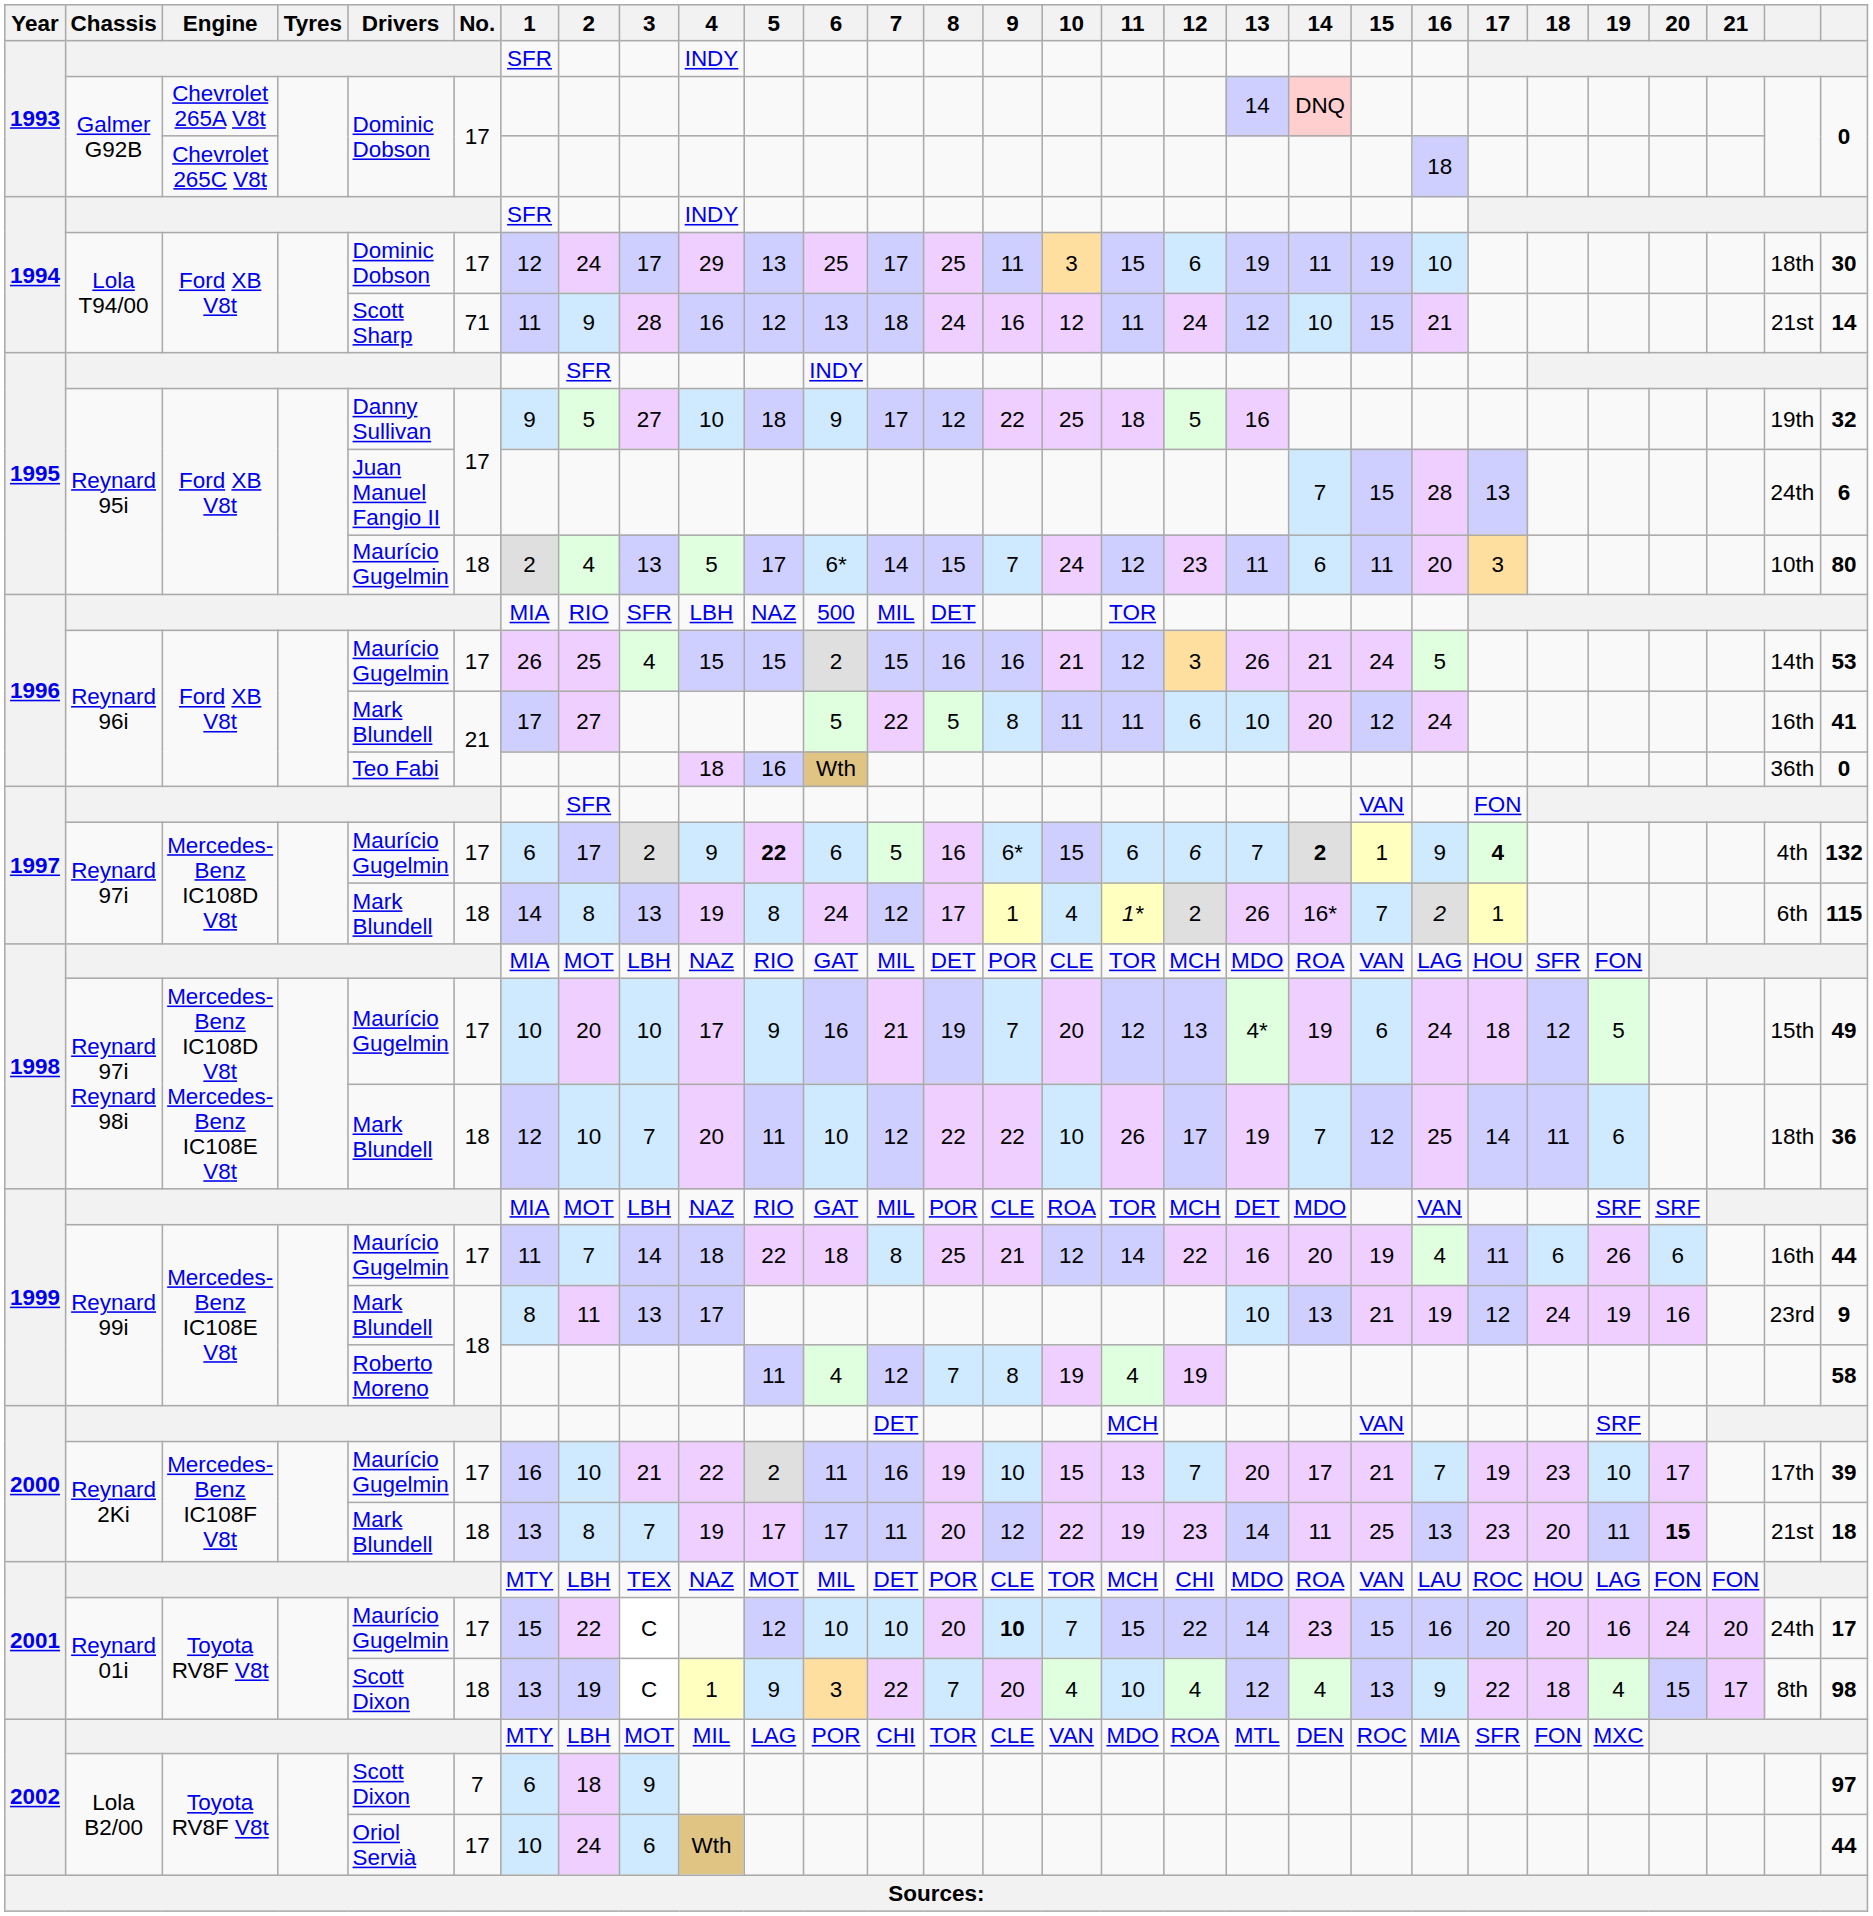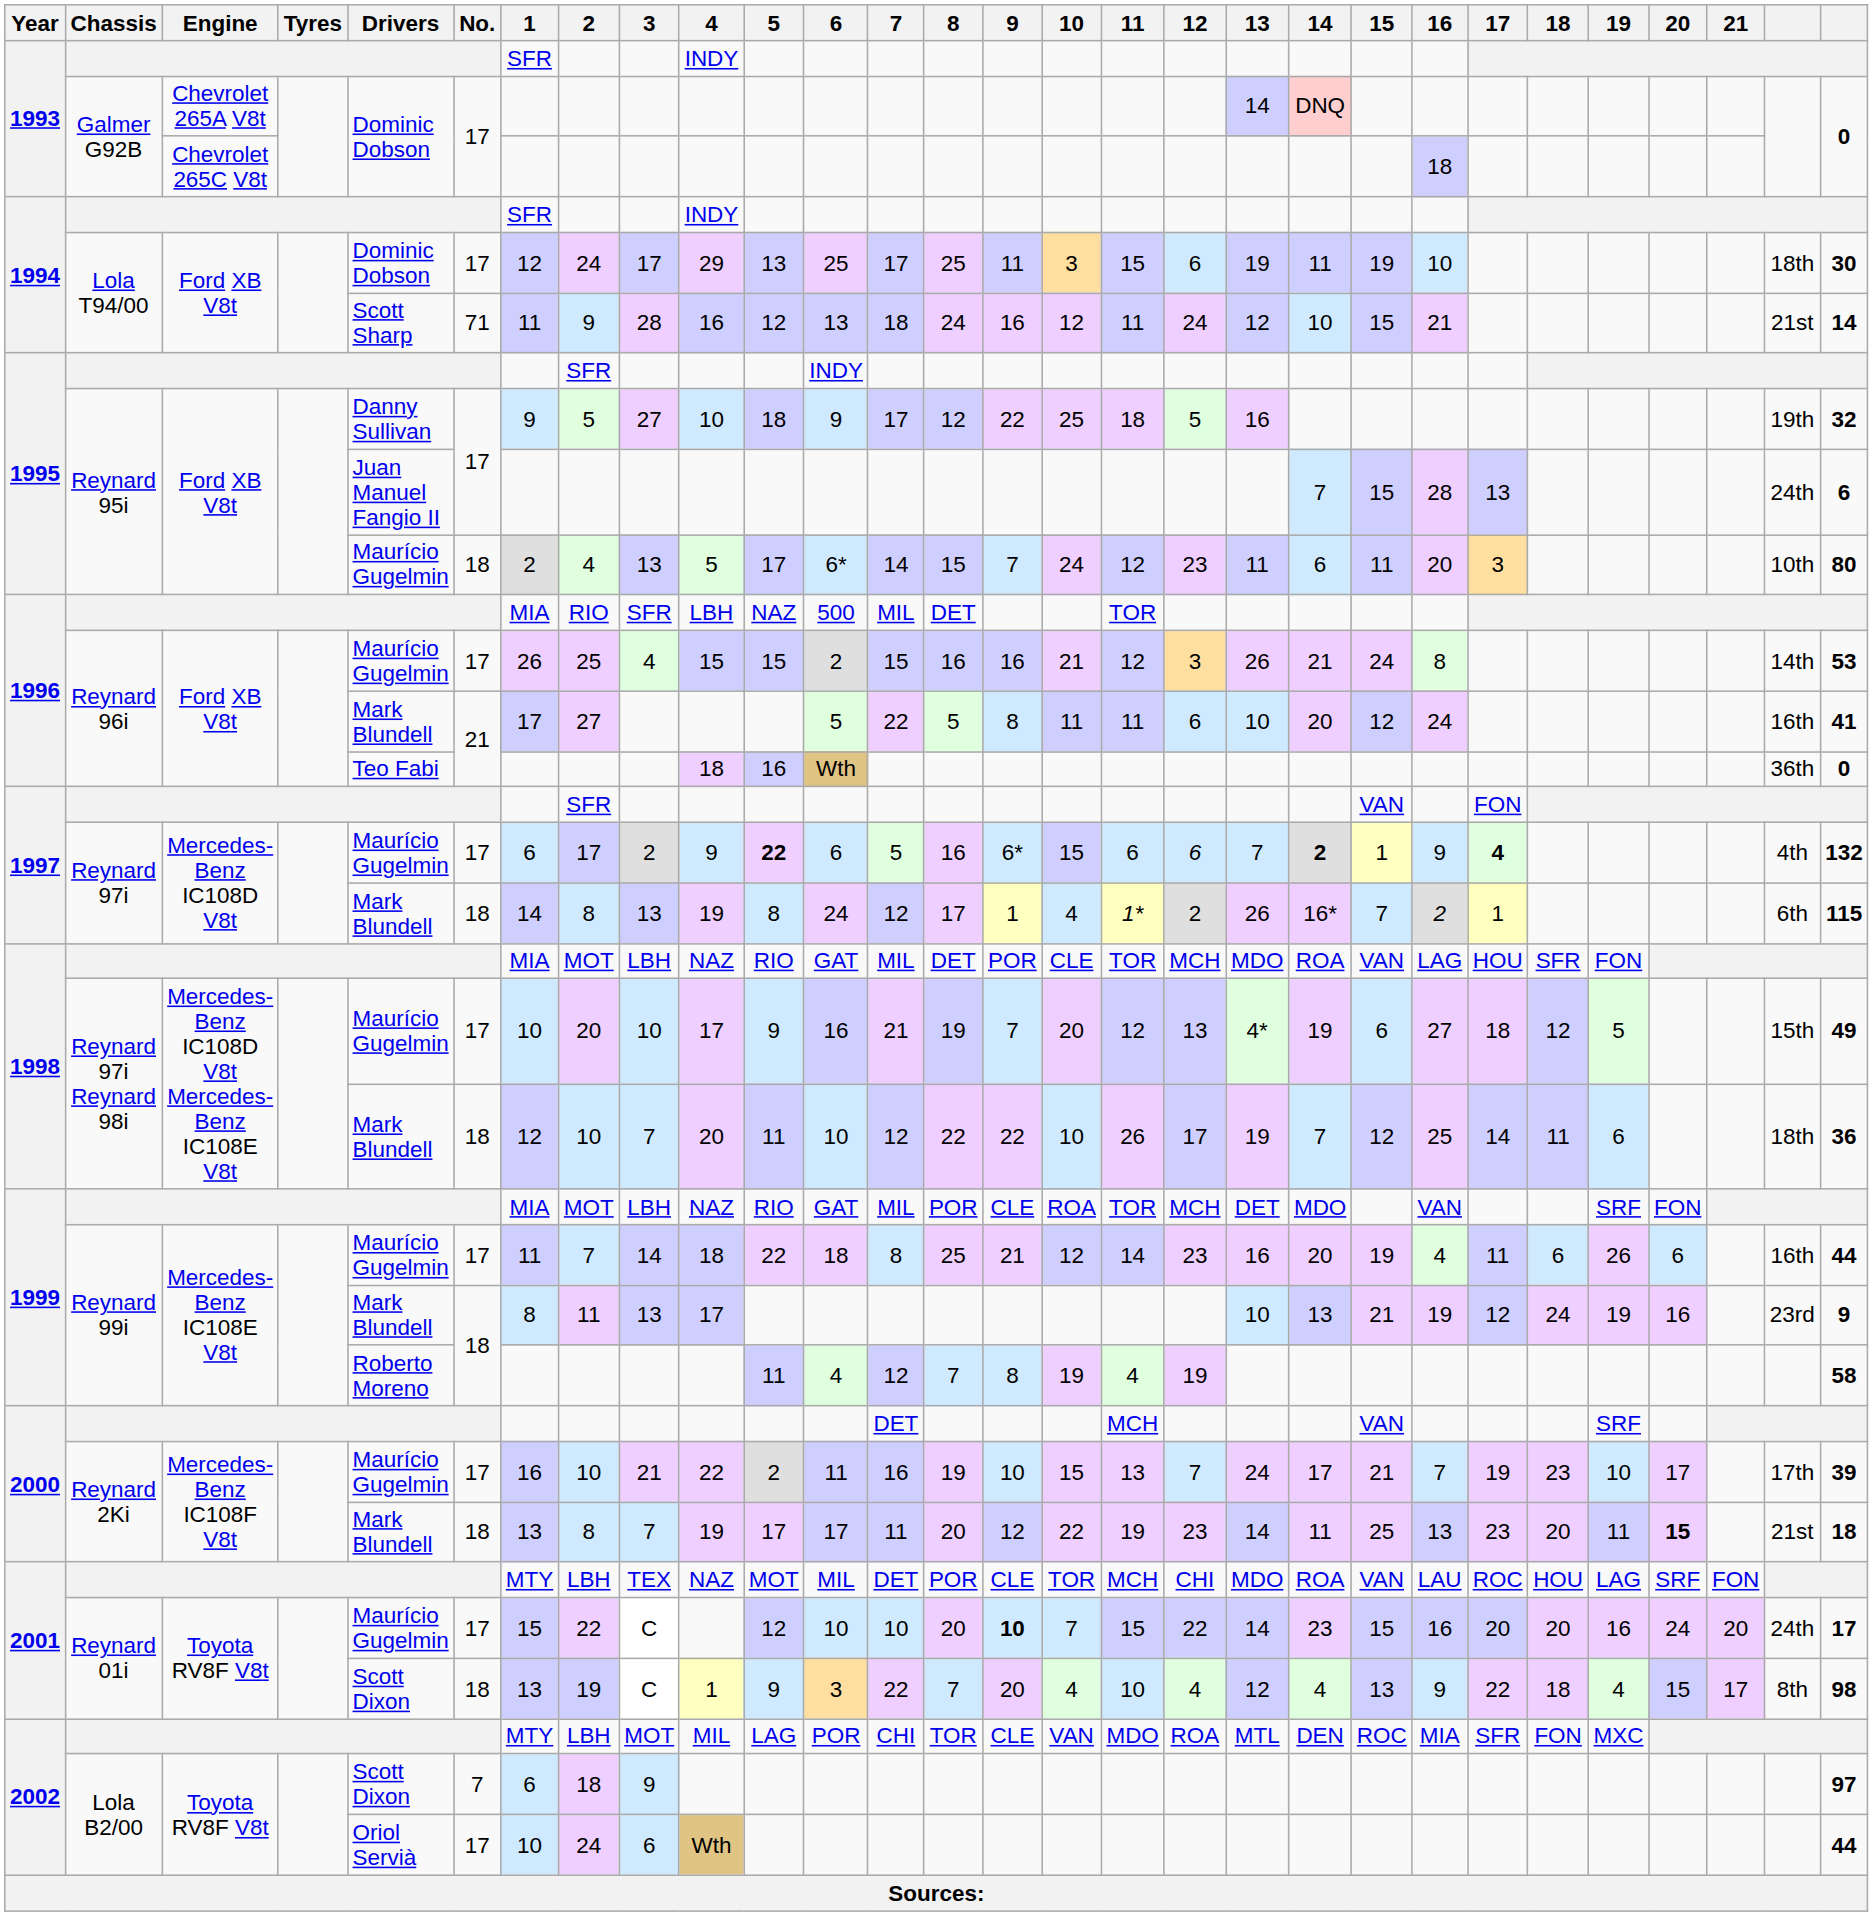(1440, 661) 5 -> (1440, 661) 8
(1440, 1032) 24 -> (1440, 1032) 27
(1678, 1207) SRF -> (1678, 1207) FON
(1195, 1255) 22 -> (1195, 1255) 23
(1257, 1472) 20 -> (1257, 1472) 24
(1678, 1580) FON -> (1678, 1580) SRF
